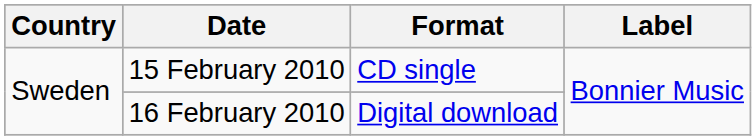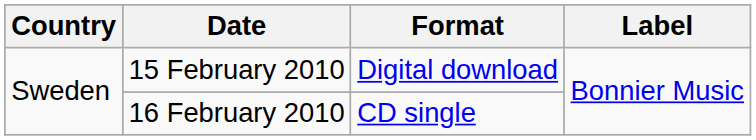(417, 69) CD single -> (458, 69) Digital download
(458, 112) Digital download -> (417, 112) CD single
